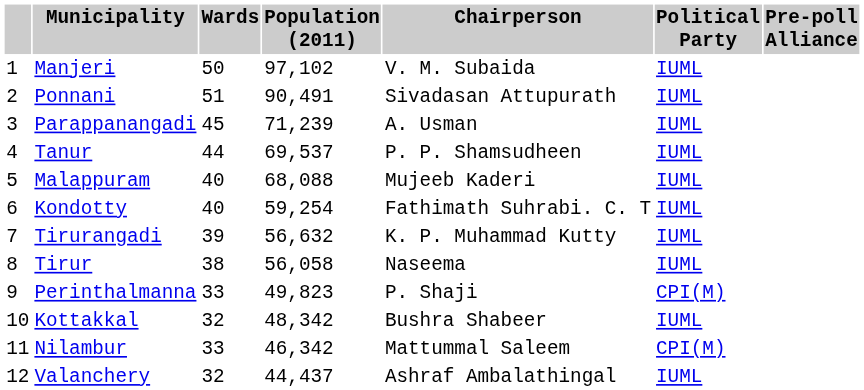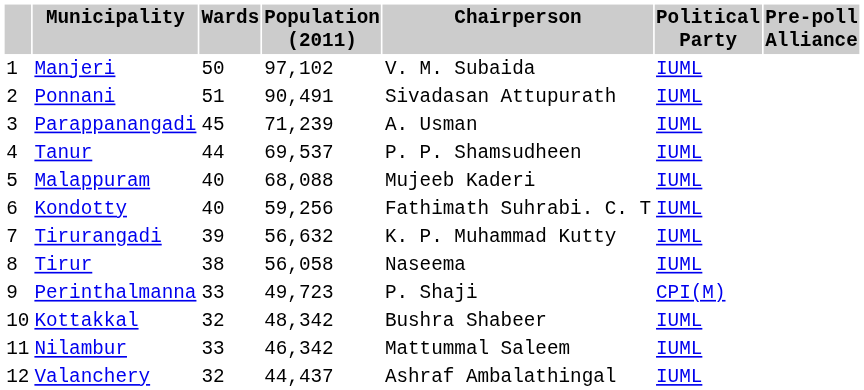(299, 209) 59,254 -> (299, 209) 59,256
(299, 293) 49,823 -> (299, 293) 49,723
(691, 349) CPI(M) -> (679, 349) IUML
